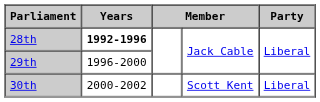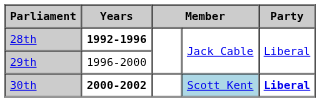(117, 85) normal -> (117, 85) bold
(220, 85) no background -> (220, 85) lightblue background
(287, 85) normal -> (287, 85) bold
